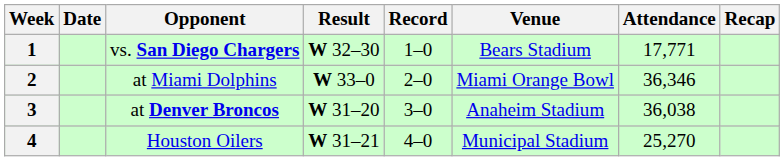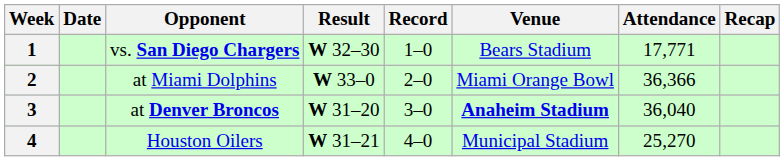(669, 79) 36,346 -> (669, 79) 36,366
(535, 110) normal -> (535, 110) bold
(669, 110) 36,038 -> (669, 110) 36,040
